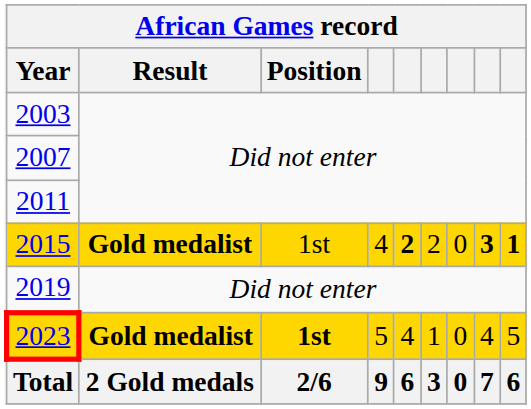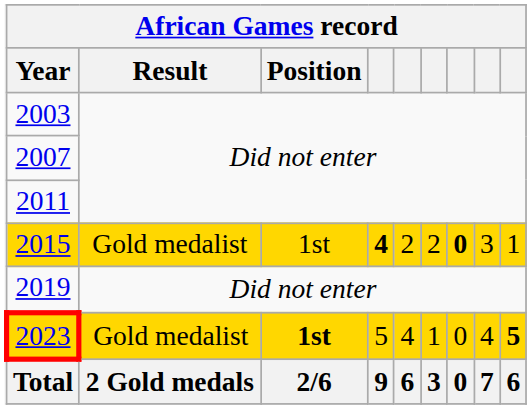(170, 244) bold -> (170, 244) normal
(381, 244) normal -> (381, 244) bold
(408, 244) bold -> (408, 244) normal
(460, 244) normal -> (460, 244) bold
(487, 244) bold -> (487, 244) normal
(513, 244) bold -> (513, 244) normal
(171, 335) bold -> (171, 335) normal
(513, 335) normal -> (513, 335) bold
